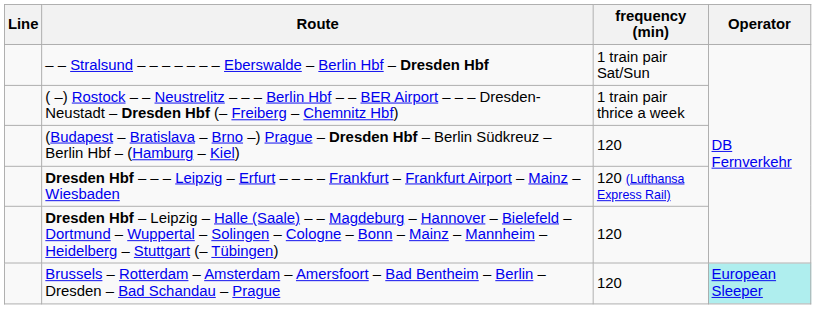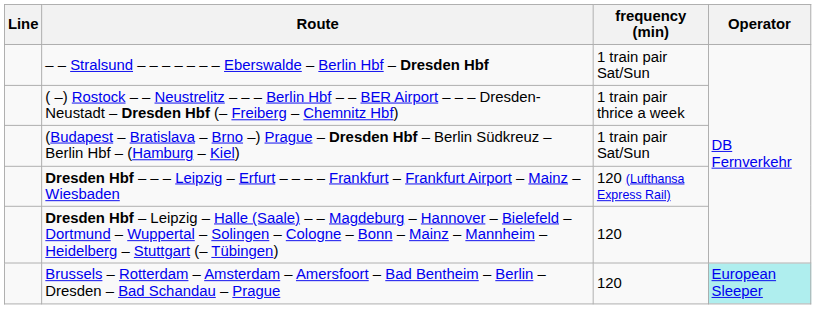(609, 145) 120 -> (632, 145) 1 train pair Sat/Sun
